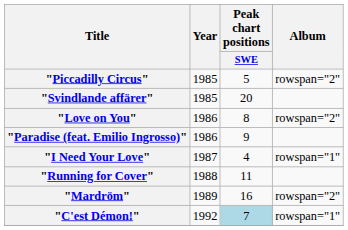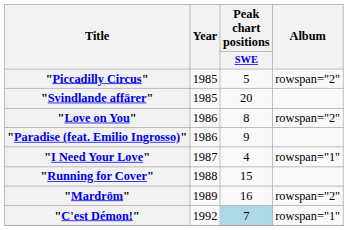(246, 176) 11 -> (246, 176) 15
